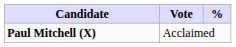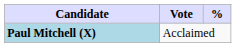(51, 33) no background -> (51, 33) lightblue background
